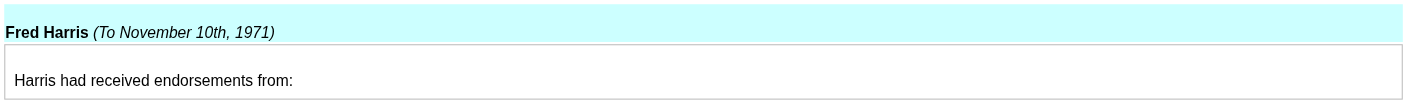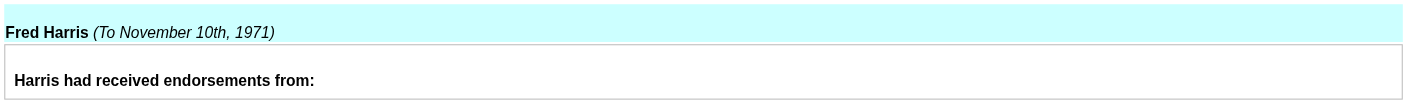(154, 81) normal -> (164, 81) bold
